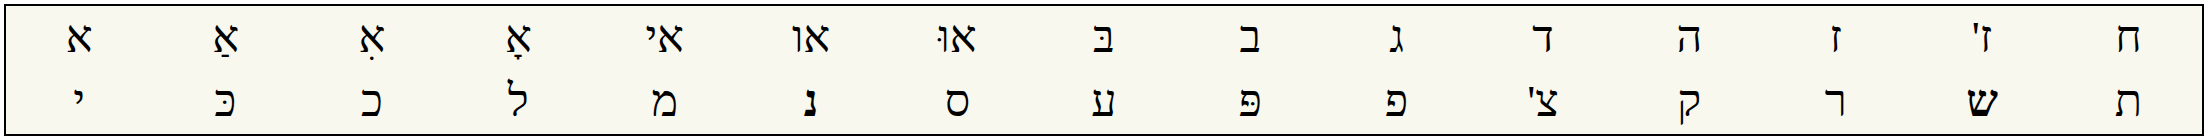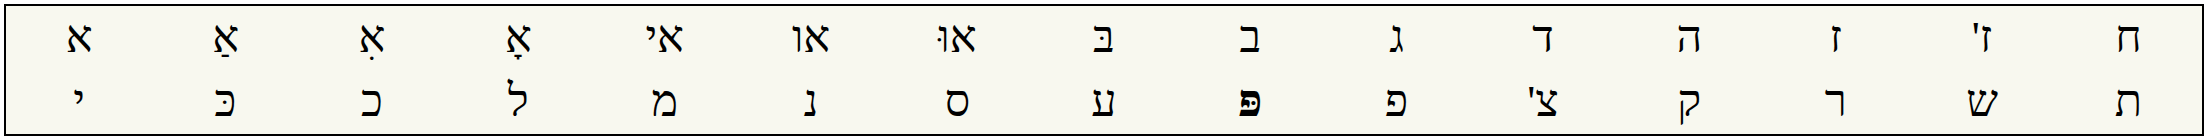(811, 101) bold -> (811, 101) normal
(1250, 101) normal -> (1250, 101) bold
(1982, 101) bold -> (1982, 101) normal
